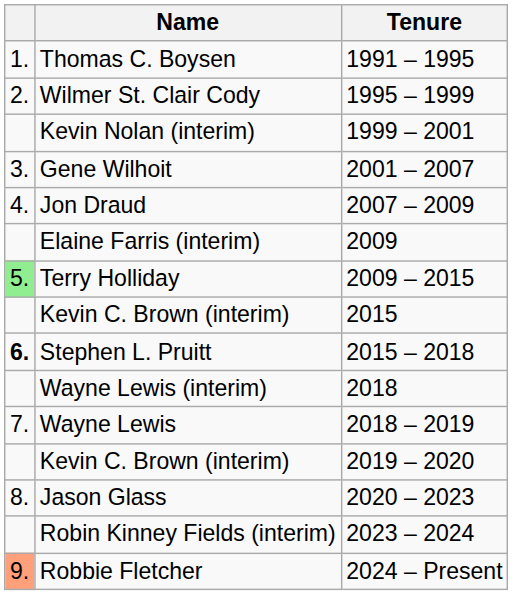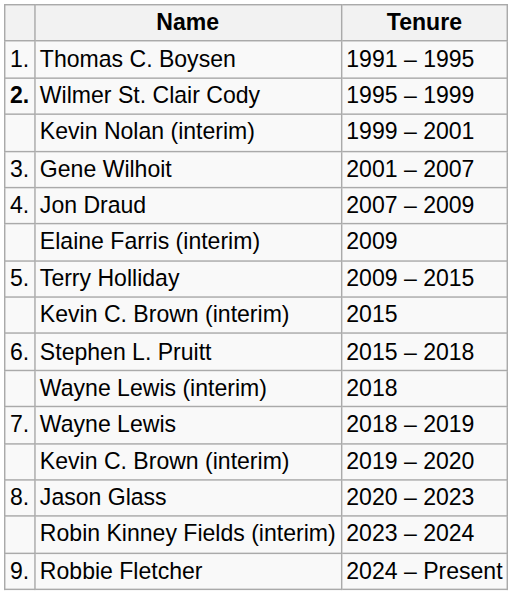(20, 95) normal -> (20, 95) bold
(20, 278) lightgreen background -> (20, 278) no background
(20, 351) bold -> (20, 351) normal
(20, 570) lightsalmon background -> (20, 570) no background
